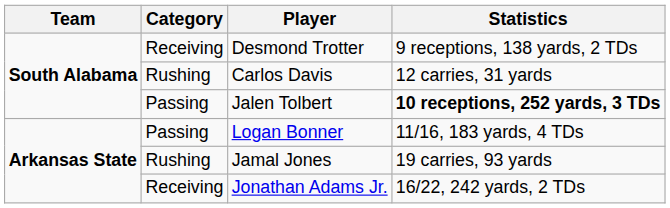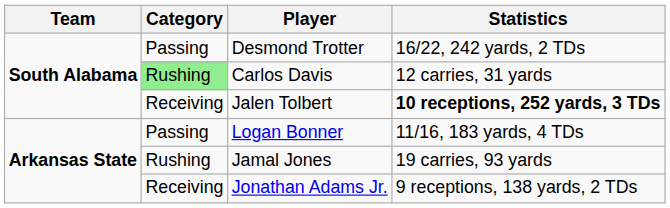(184, 47) Receiving -> (177, 47) Passing
(517, 47) 9 receptions, 138 yards, 2 TDs -> (490, 47) 16/22, 242 yards, 2 TDs
(178, 75) no background -> (178, 75) lightgreen background
(177, 103) Passing -> (184, 103) Receiving
(490, 188) 16/22, 242 yards, 2 TDs -> (517, 188) 9 receptions, 138 yards, 2 TDs
